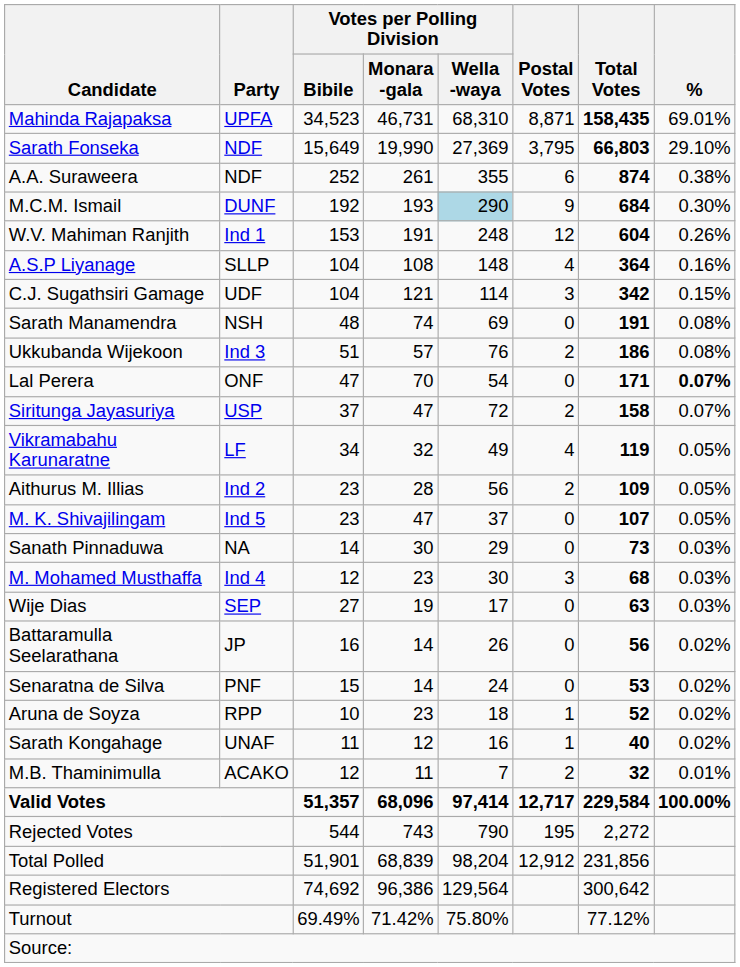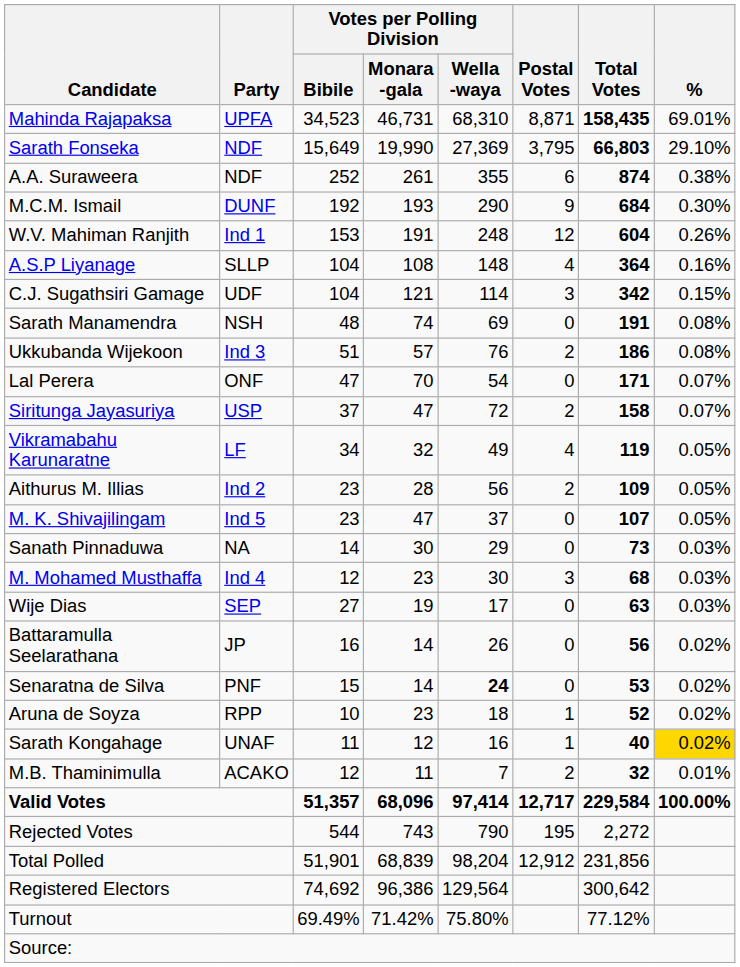(493, 206) lightblue background -> (493, 206) no background
(705, 381) bold -> (705, 381) normal
(498, 685) normal -> (498, 685) bold
(705, 743) no background -> (705, 743) gold background
